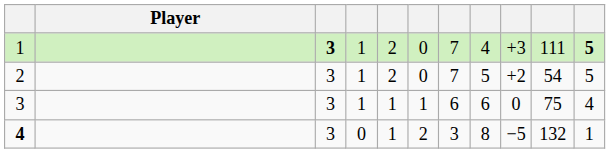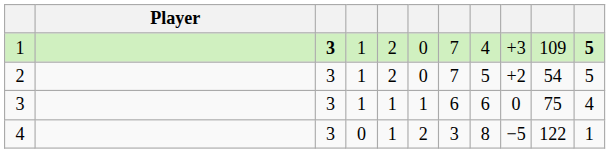(553, 47) 111 -> (553, 47) 109
(20, 133) bold -> (20, 133) normal
(553, 133) 132 -> (553, 133) 122
